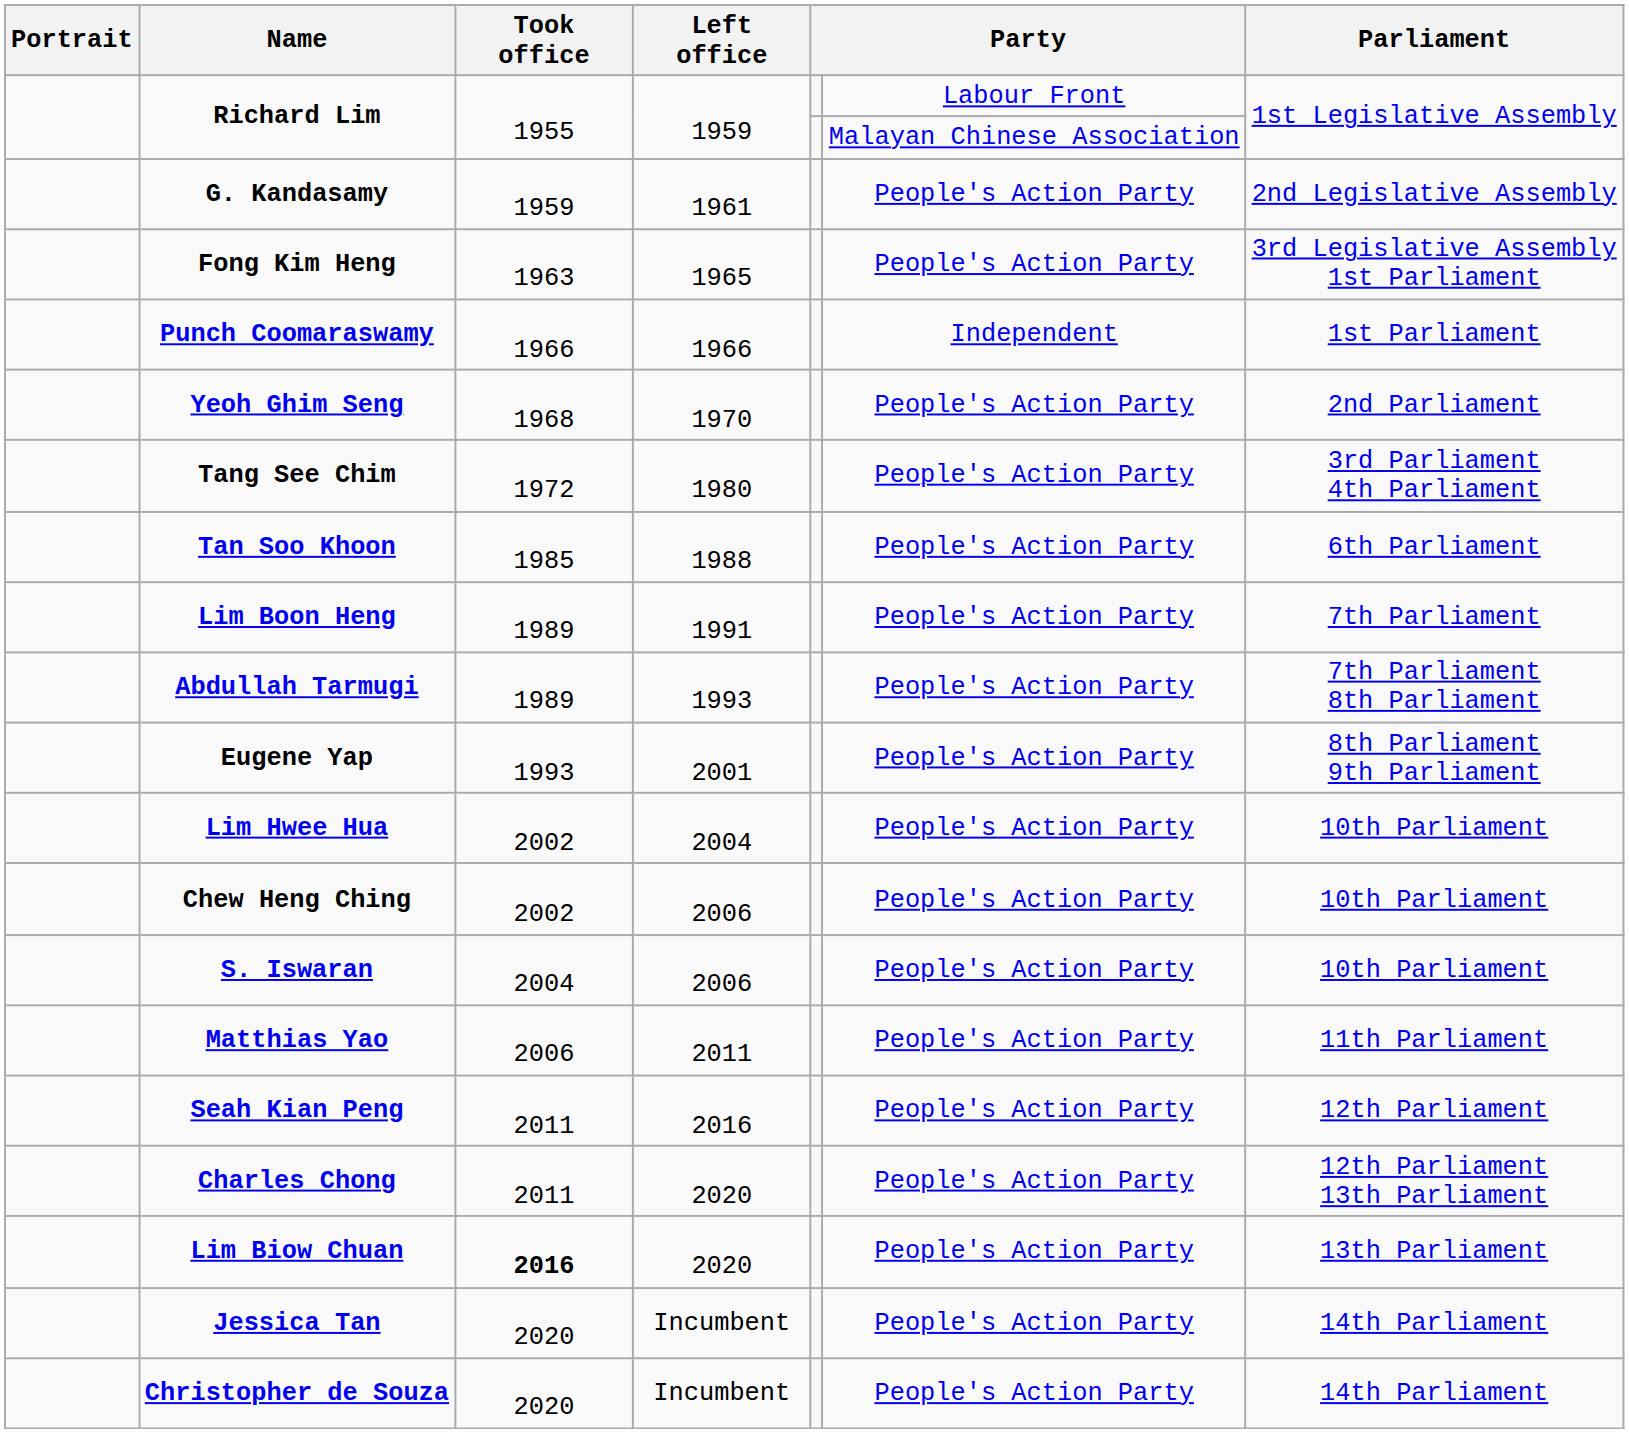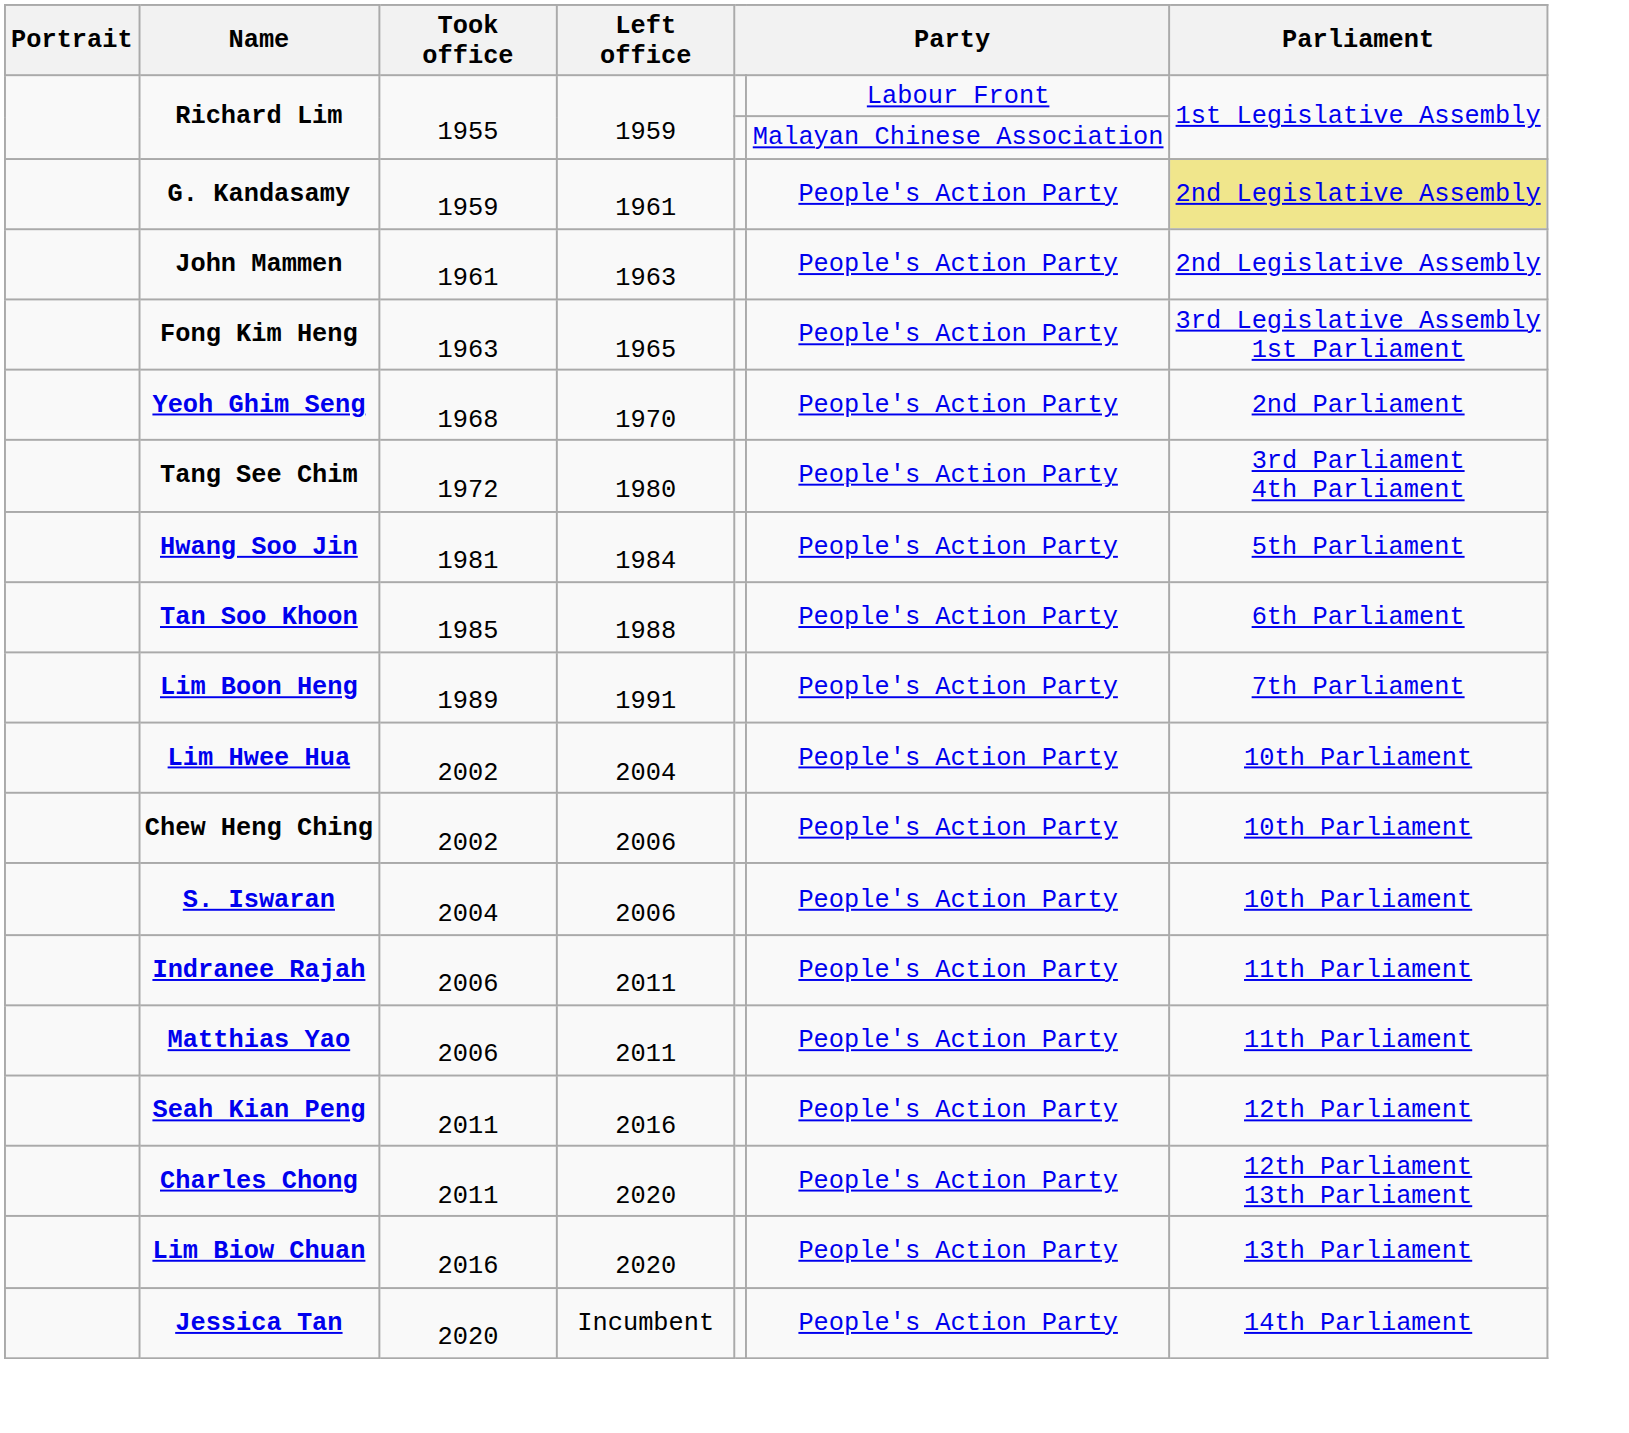(1434, 193) no background -> (1358, 193) khaki background
+ row: (259, 264)
- row: (297, 335)
+ row: (259, 546)
- row: (297, 687)
- row: (297, 758)
+ row: (259, 970)
(544, 1267) bold -> (468, 1267) normal
- row: (297, 1393)
